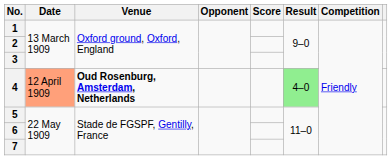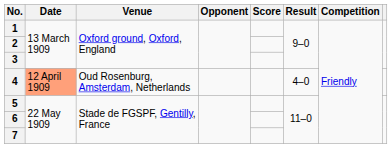(116, 87) bold -> (134, 82) normal
(301, 87) lightgreen background -> (301, 82) no background
